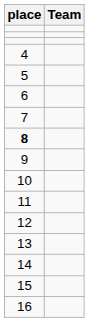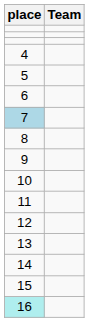(24, 117) no background -> (24, 117) lightblue background
(24, 138) bold -> (24, 138) normal
(24, 307) no background -> (24, 307) paleturquoise background
